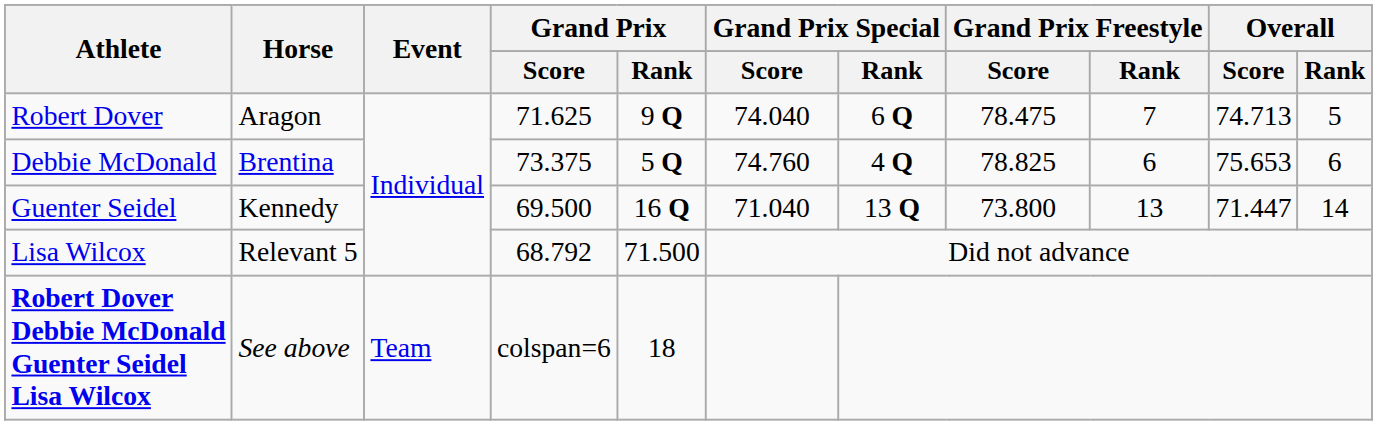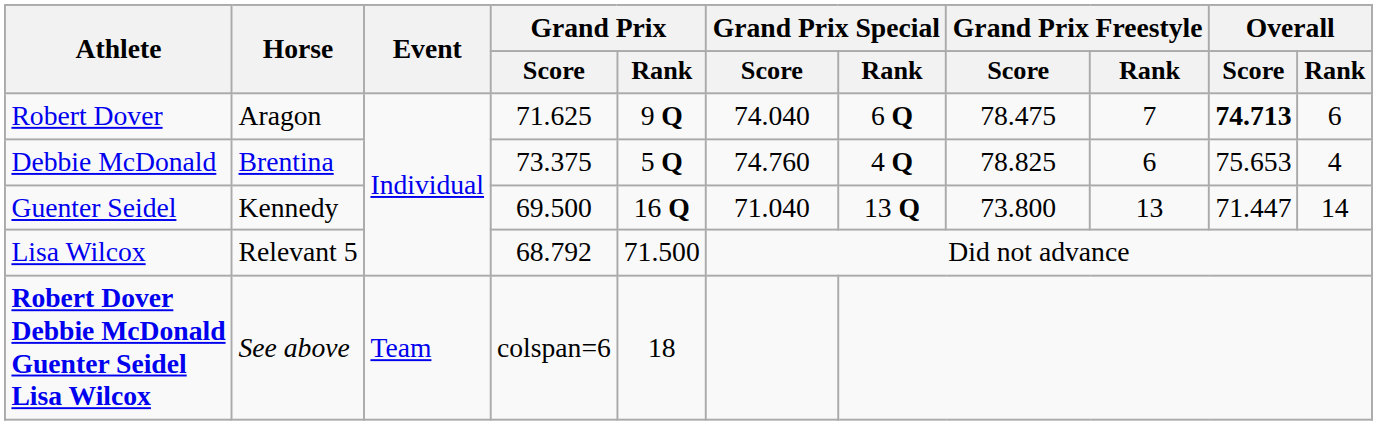(1253, 116) normal -> (1253, 116) bold
(1335, 116) 5 -> (1335, 116) 6
(1335, 162) 6 -> (1335, 162) 4
